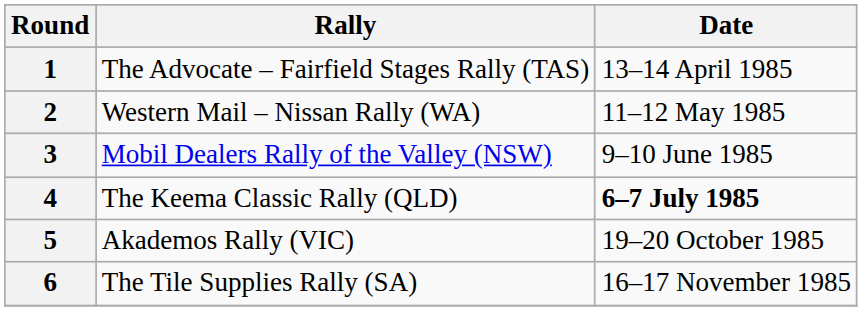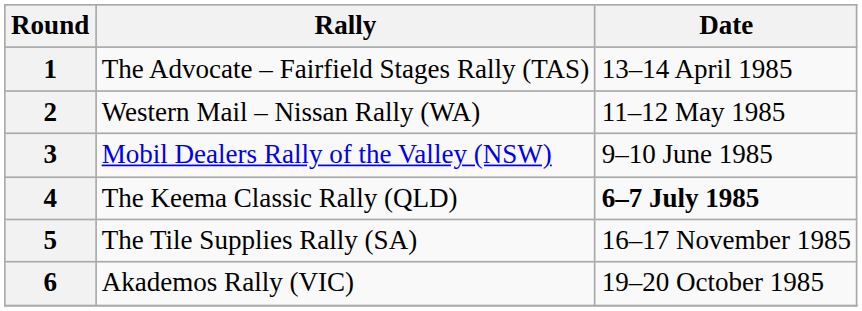(228, 240) Akademos Rally (VIC) -> (259, 240) The Tile Supplies Rally (SA)
(713, 240) 19–20 October 1985 -> (726, 240) 16–17 November 1985
(259, 283) The Tile Supplies Rally (SA) -> (228, 283) Akademos Rally (VIC)
(726, 283) 16–17 November 1985 -> (713, 283) 19–20 October 1985
